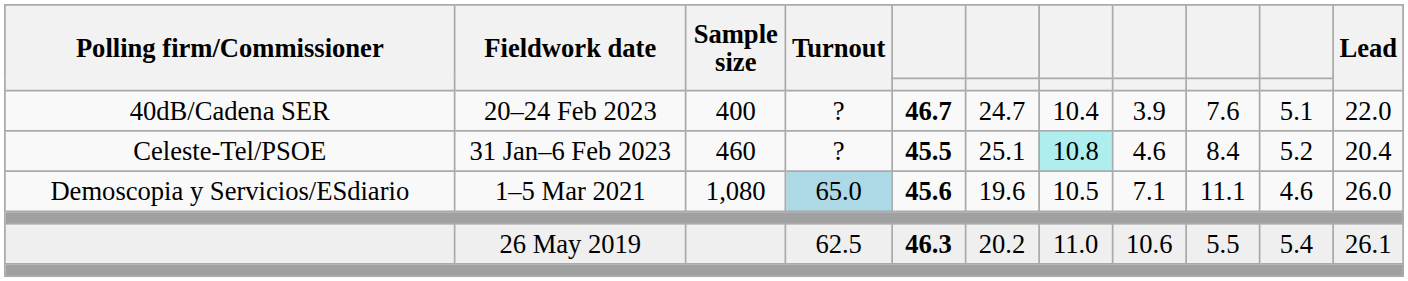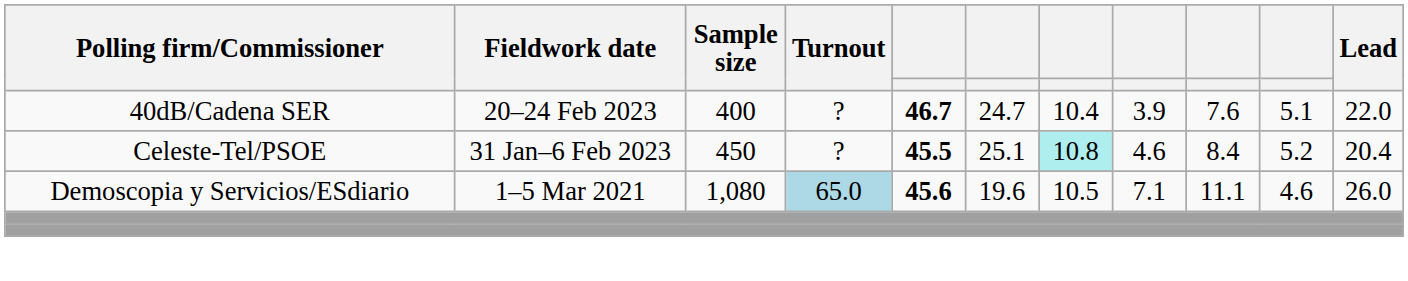(736, 151) 460 -> (736, 151) 450
- row: (230, 245)
